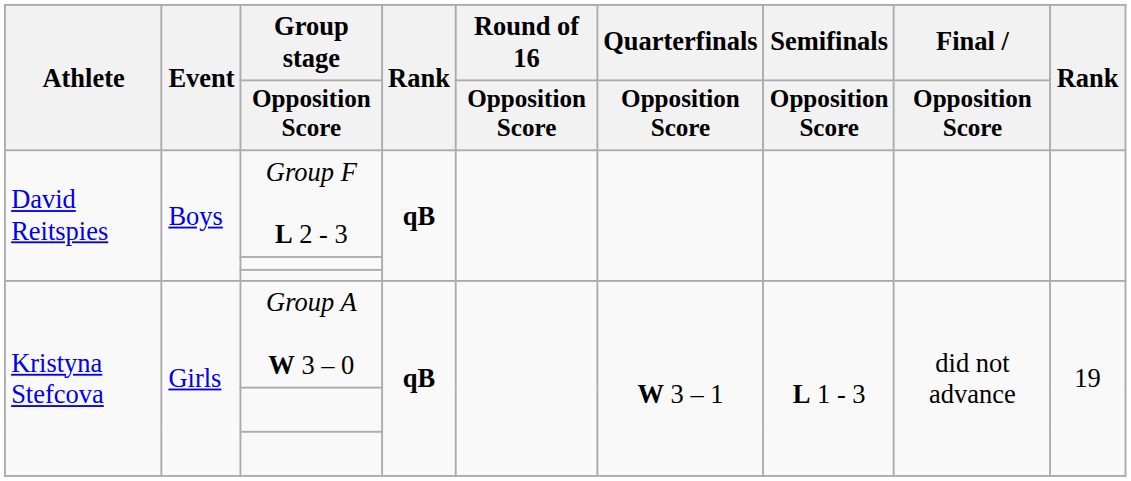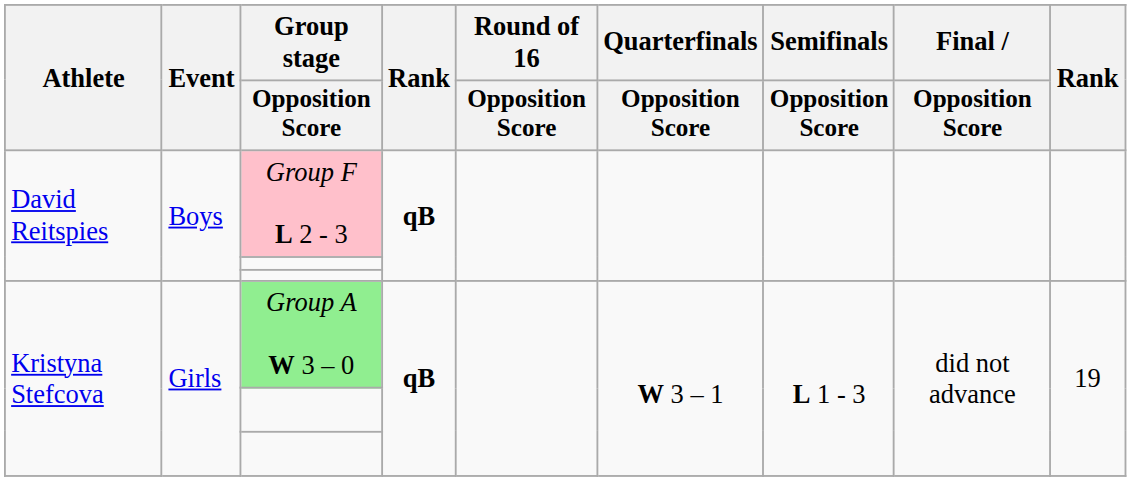(311, 203) no background -> (311, 203) pink background
(311, 334) no background -> (311, 334) lightgreen background
